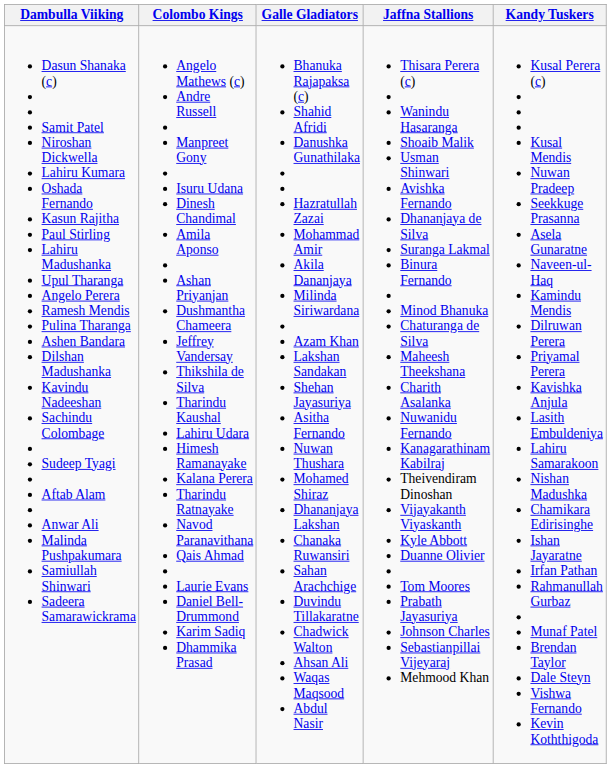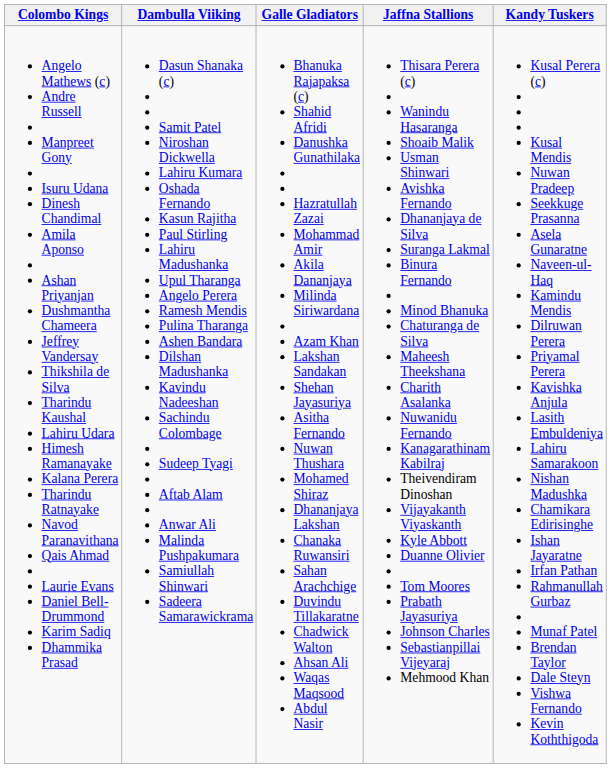columns swapped: (198, 15) <-> (72, 15)
